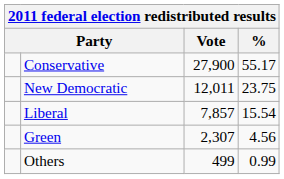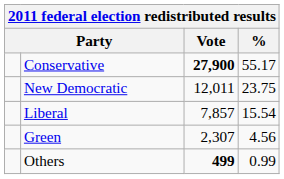(214, 64) normal -> (214, 64) bold
(223, 161) normal -> (223, 161) bold
